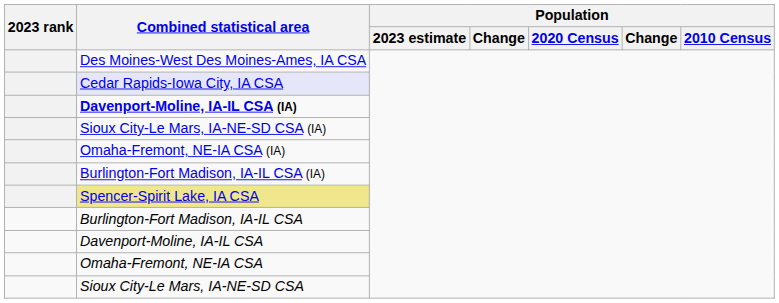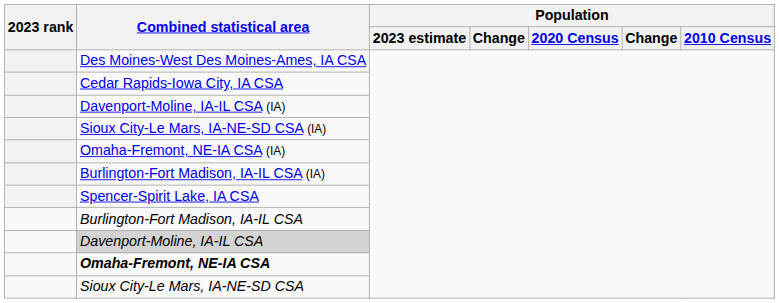(182, 83) lavender background -> (182, 83) no background
(188, 106) bold -> (183, 106) normal
(169, 196) khaki background -> (169, 196) no background
(172, 241) no background -> (172, 241) lightgrey background
(172, 264) normal -> (175, 264) bold
